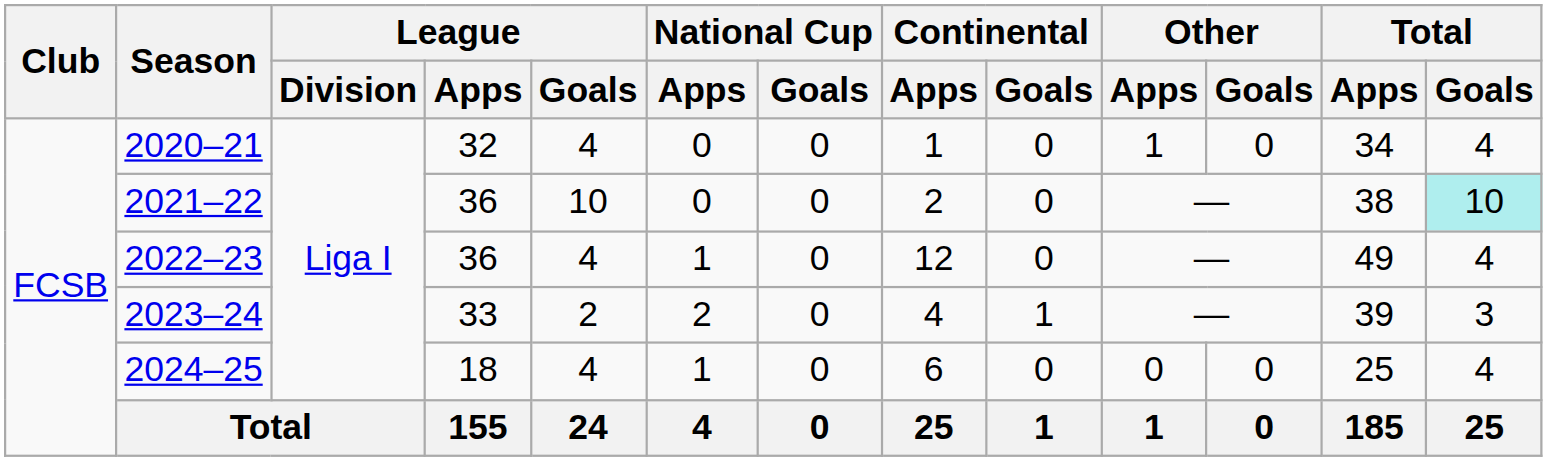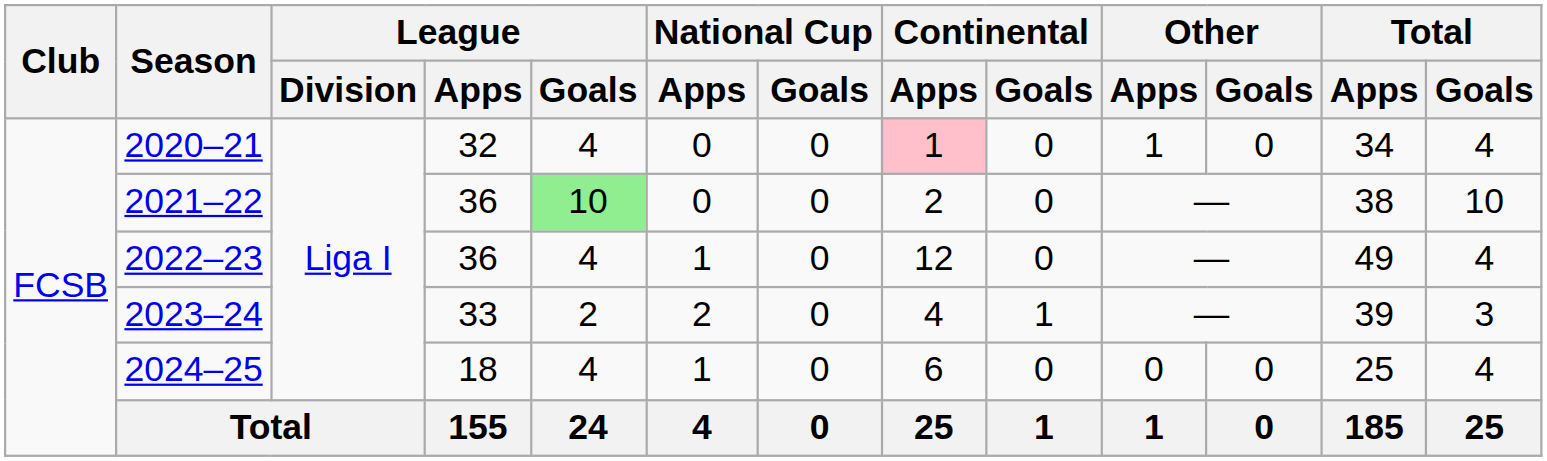(934, 145) no background -> (934, 145) pink background
(588, 201) no background -> (588, 201) lightgreen background
(1484, 201) paleturquoise background -> (1484, 201) no background
